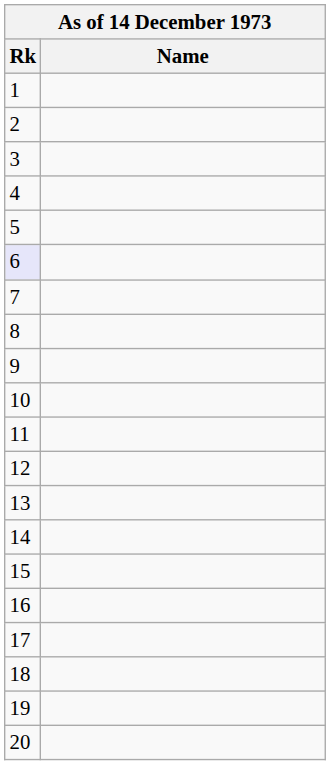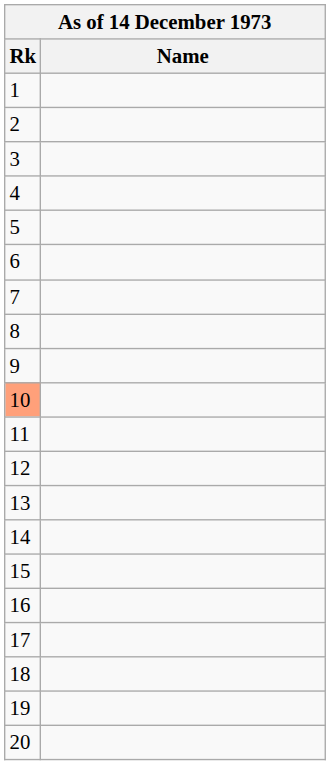(15, 262) lavender background -> (15, 262) no background
(20, 399) no background -> (20, 399) lightsalmon background
